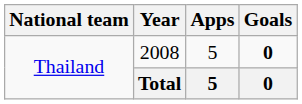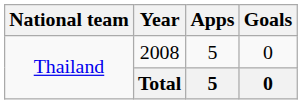(268, 51) bold -> (268, 51) normal
